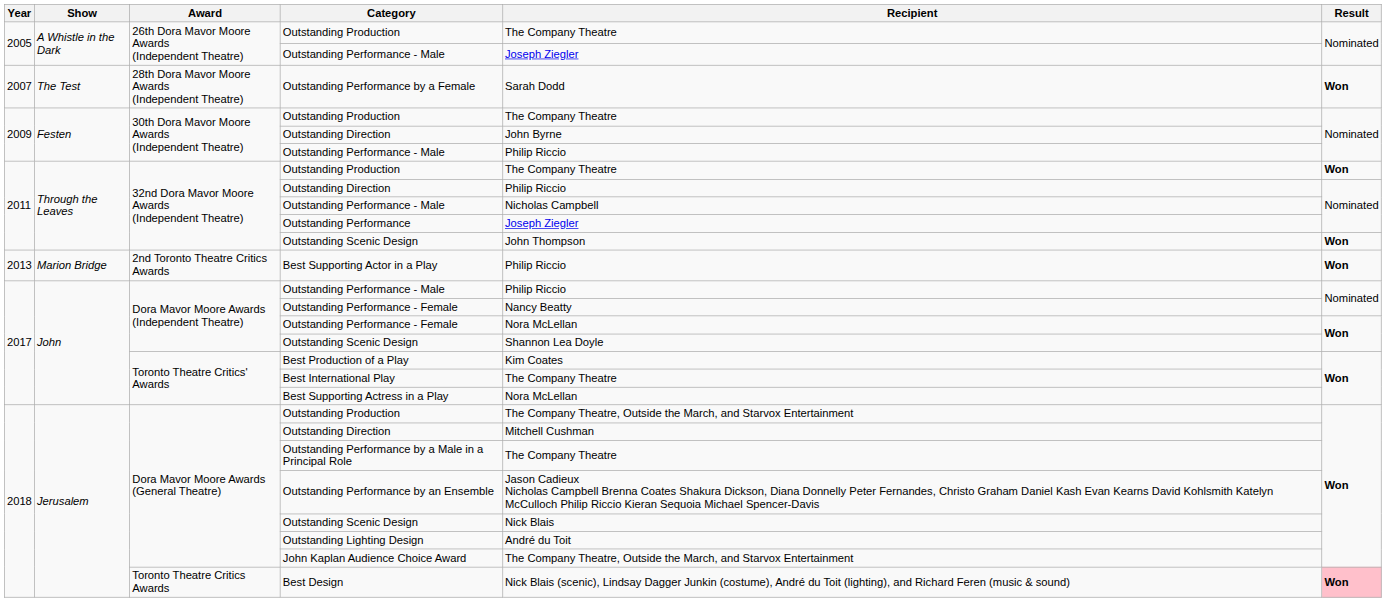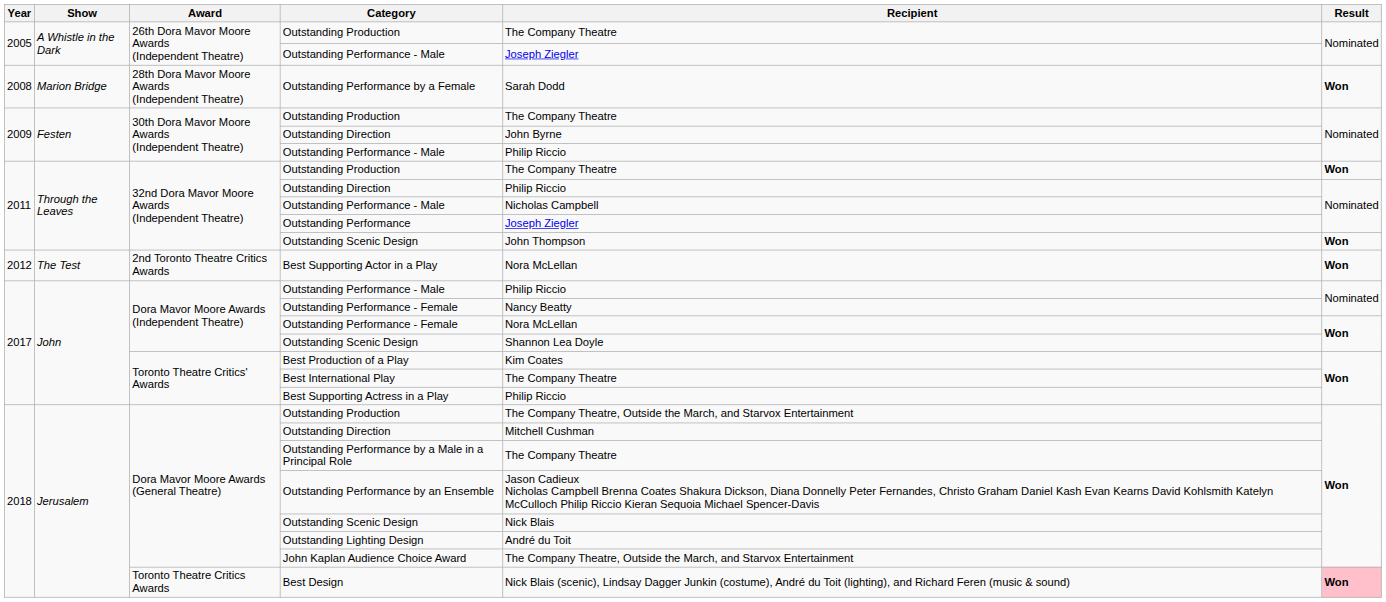(19, 86) 2007 -> (19, 86) 2008
(59, 86) The Test -> (72, 86) Marion Bridge
(19, 265) 2013 -> (19, 265) 2012
(72, 265) Marion Bridge -> (59, 265) The Test
(535, 265) Philip Riccio -> (541, 265) Nora McLellan
(541, 396) Nora McLellan -> (535, 396) Philip Riccio
